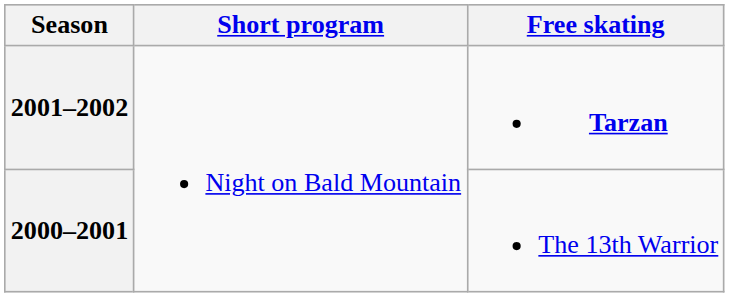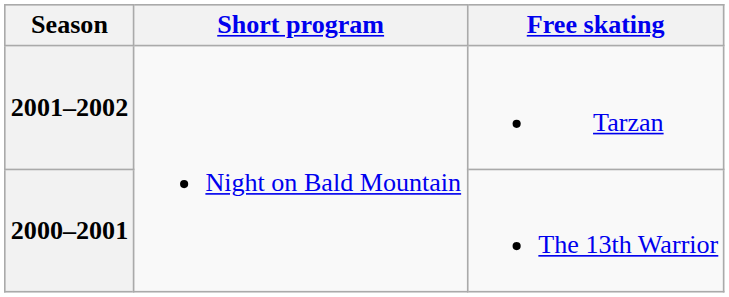(596, 122) bold -> (596, 122) normal
